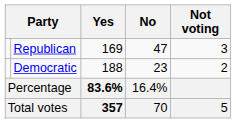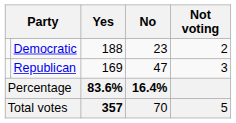rows swapped: (45, 48) <-> (45, 68)
(150, 88) normal -> (150, 88) bold
